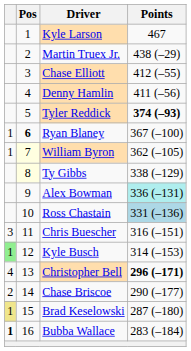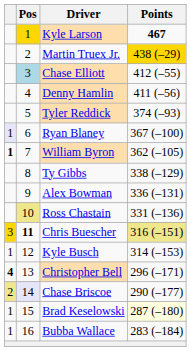(28, 34) no background -> (28, 34) gold background
(157, 34) normal -> (157, 34) bold
(157, 54) no background -> (157, 54) gold background
(28, 73) no background -> (28, 73) lightblue background
(157, 113) bold -> (157, 113) normal
(10, 133) no background -> (10, 133) lavender background
(28, 133) bold -> (28, 133) normal
(10, 153) normal -> (10, 153) bold
(28, 153) lightyellow background -> (28, 153) no background
(28, 172) lightyellow background -> (28, 172) no background
(157, 192) paleturquoise background -> (157, 192) no background
(28, 212) no background -> (28, 212) khaki background
(157, 212) lightblue background -> (157, 212) no background
(10, 232) no background -> (10, 232) gold background
(28, 232) normal -> (28, 232) bold
(157, 232) no background -> (157, 232) khaki background
(10, 252) lightgreen background -> (10, 252) no background
(10, 271) normal -> (10, 271) bold
(157, 271) bold -> (157, 271) normal
(10, 291) no background -> (10, 291) khaki background
(28, 291) no background -> (28, 291) lavender background
(10, 311) khaki background -> (10, 311) no background
(157, 311) no background -> (157, 311) lightyellow background
(10, 331) bold -> (10, 331) normal
